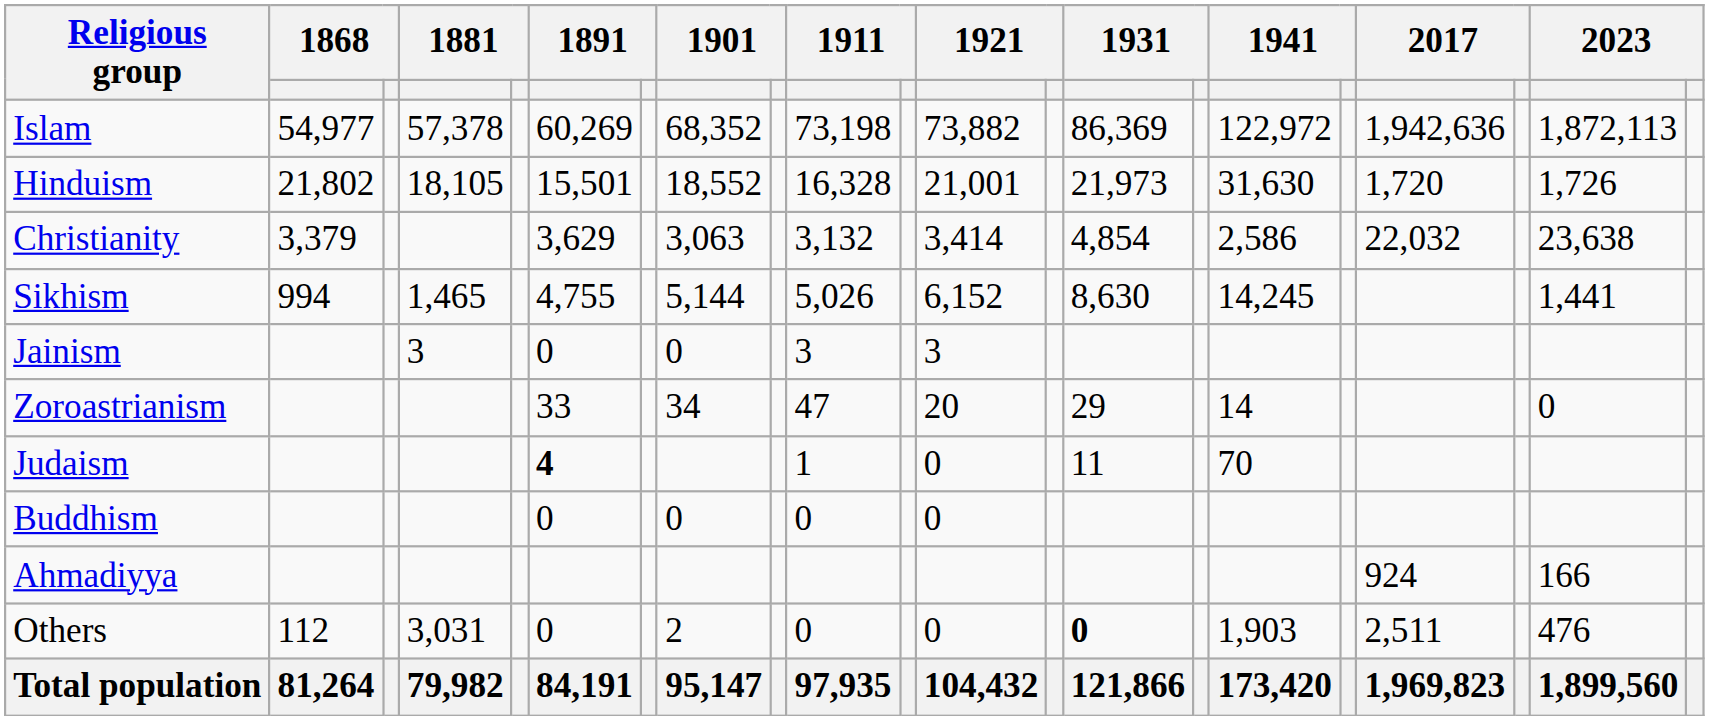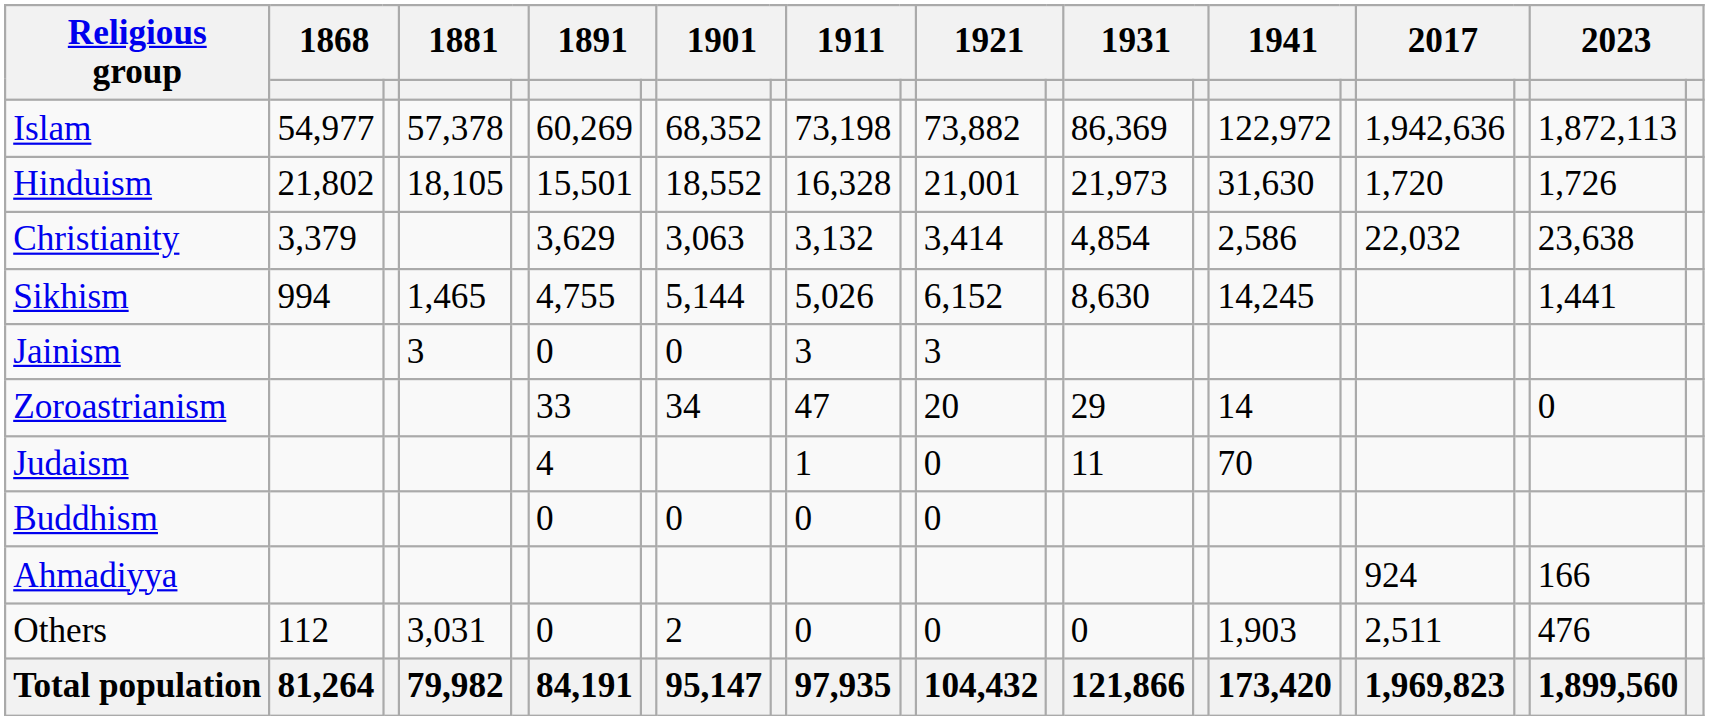(545, 462) bold -> (545, 462) normal
(1079, 630) bold -> (1079, 630) normal
